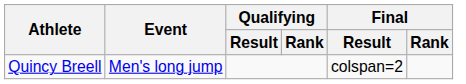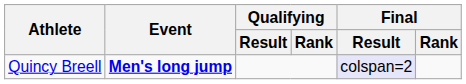(166, 67) normal -> (170, 67) bold
(367, 67) no background -> (376, 67) lavender background
